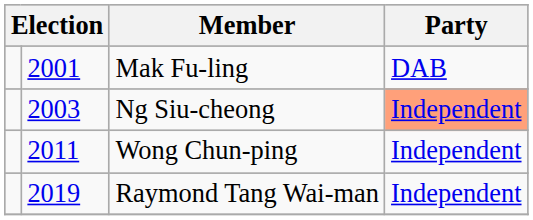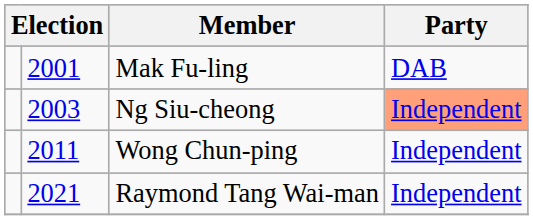(54, 192) 2019 -> (54, 192) 2021
